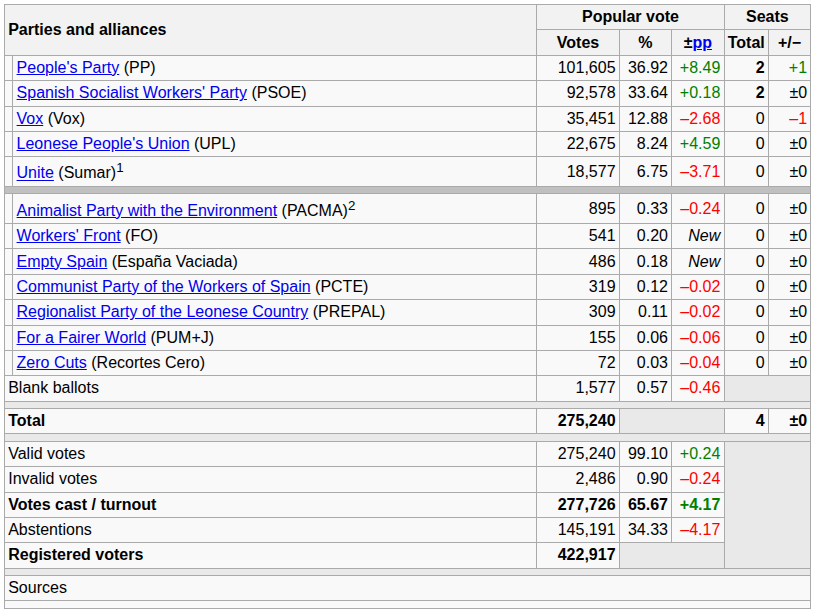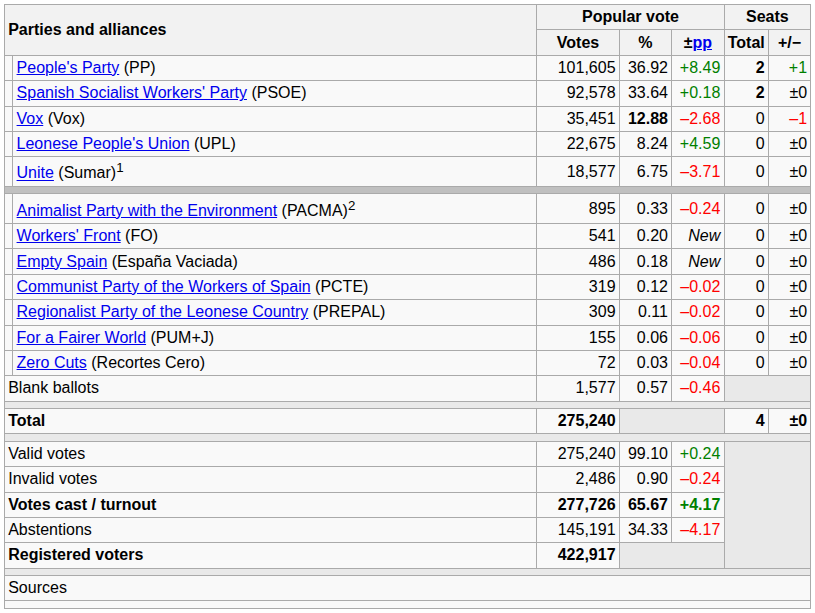(648, 118) normal -> (648, 118) bold
